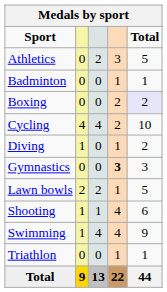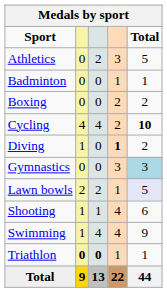(145, 102) lavender background -> (145, 102) no background
(145, 124) normal -> (145, 124) bold
(118, 146) normal -> (118, 146) bold
(118, 167) bold -> (118, 167) normal
(145, 167) no background -> (145, 167) lightblue background
(145, 189) no background -> (145, 189) lavender background
(82, 254) normal -> (82, 254) bold
(98, 254) normal -> (98, 254) bold
